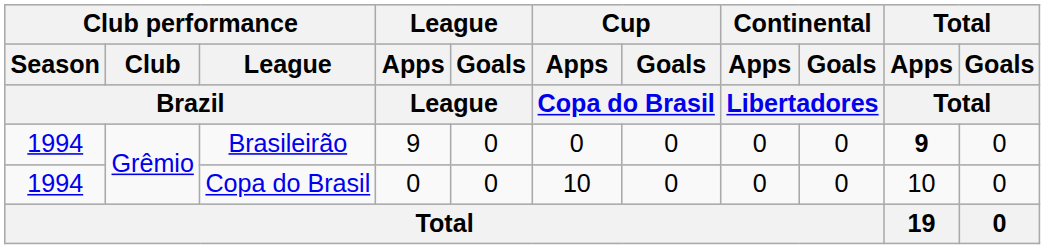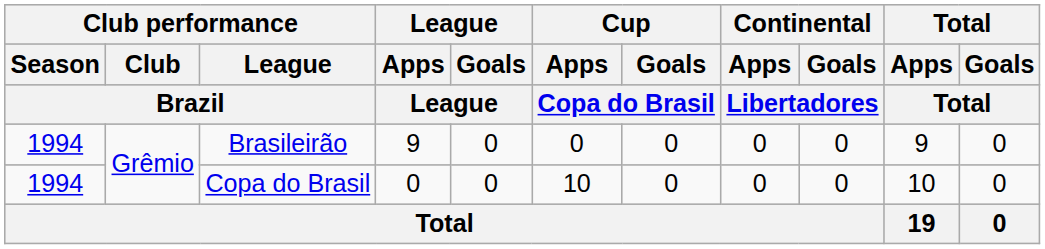(922, 143) bold -> (922, 143) normal
